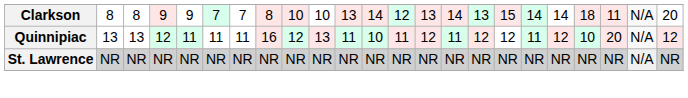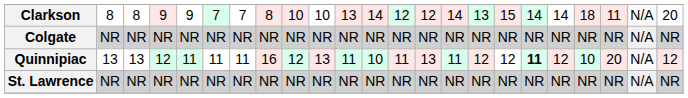(428, 15) 13 -> (428, 15) 12
+ row: (51, 37)
(428, 37) 12 -> (428, 59) 13
(534, 37) normal -> (534, 59) bold
